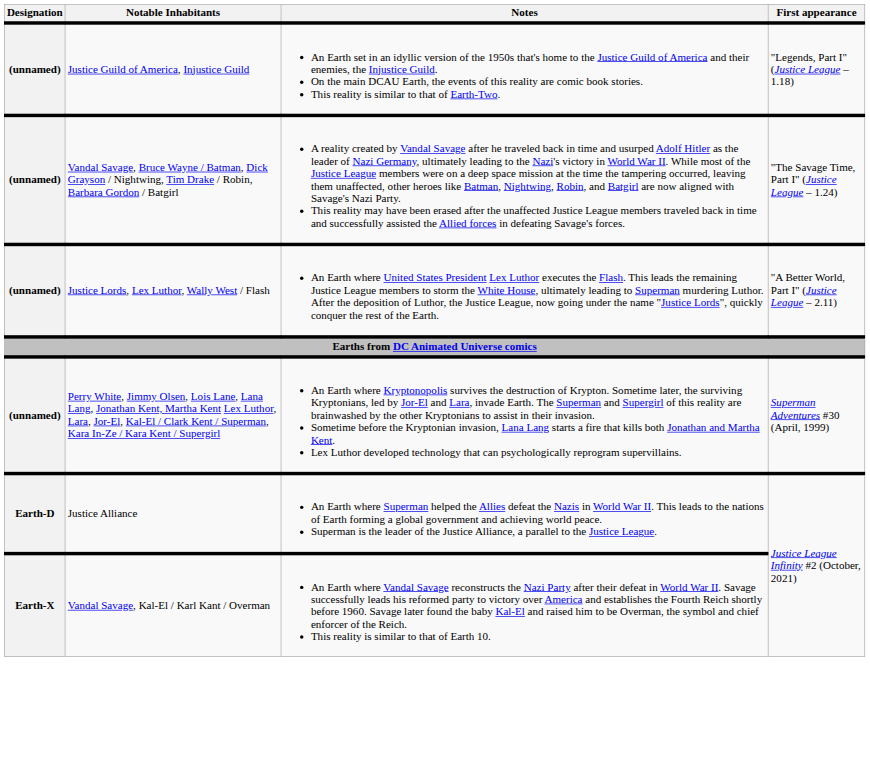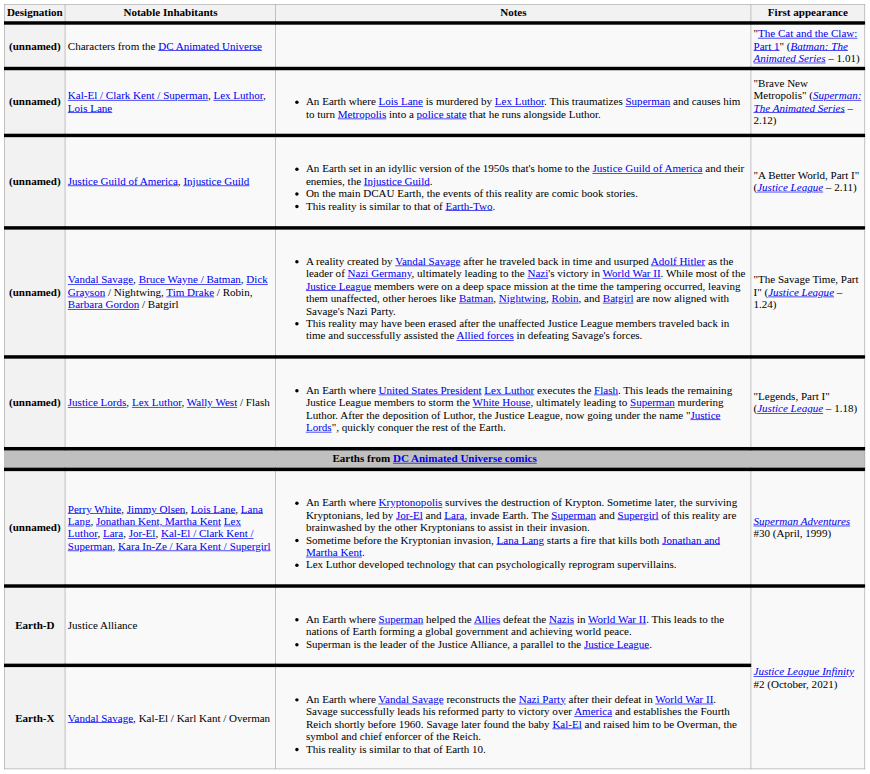+ row: (165, 45)
+ row: (167, 102)
(810, 69) "Legends, Part I" (Justice League – 1.18) -> (806, 181) "A Better World, Part I" (Justice League – 2.11)
(808, 290) "A Better World, Part I" (Justice League – 2.11) -> (805, 403) "Legends, Part I" (Justice League – 1.18)
